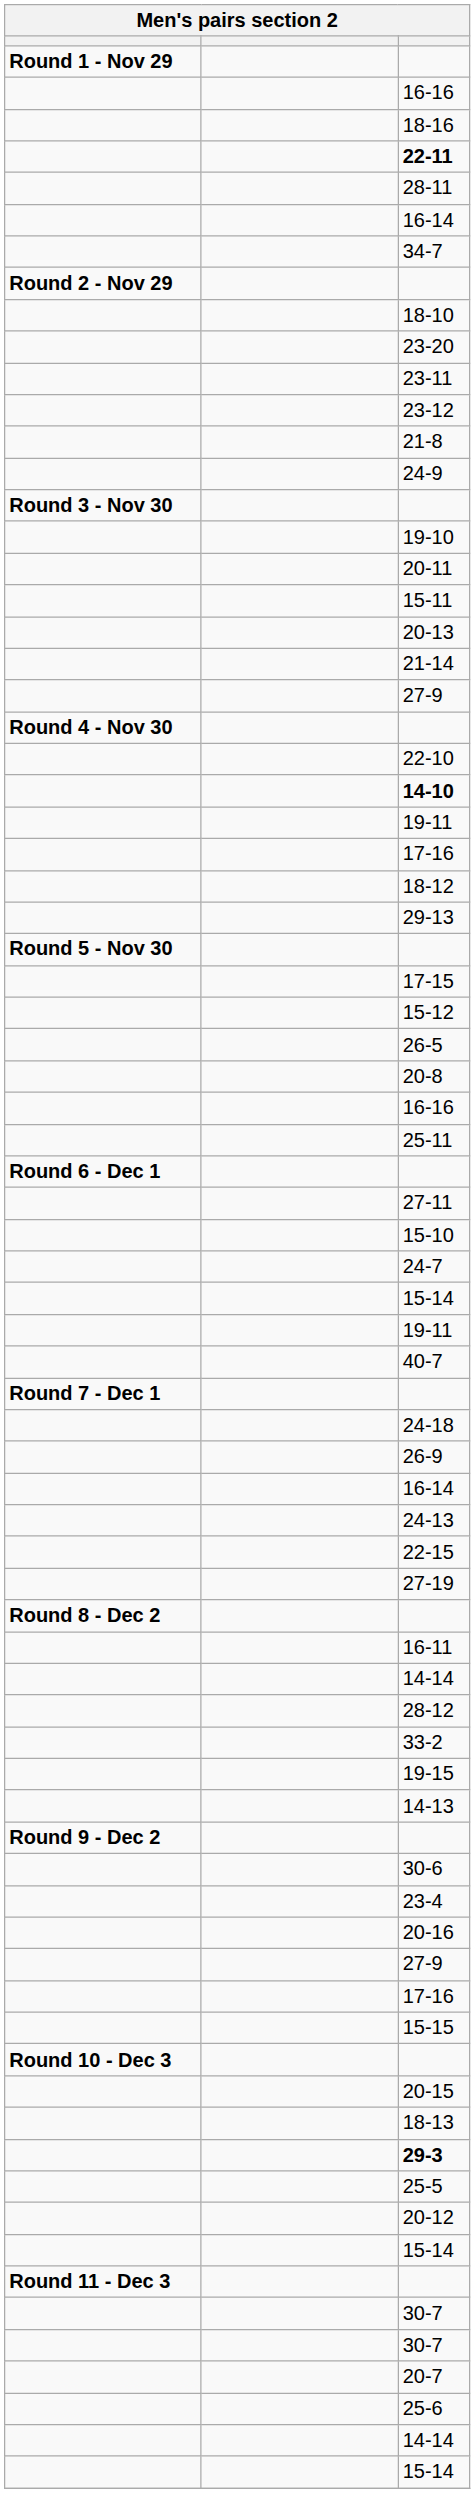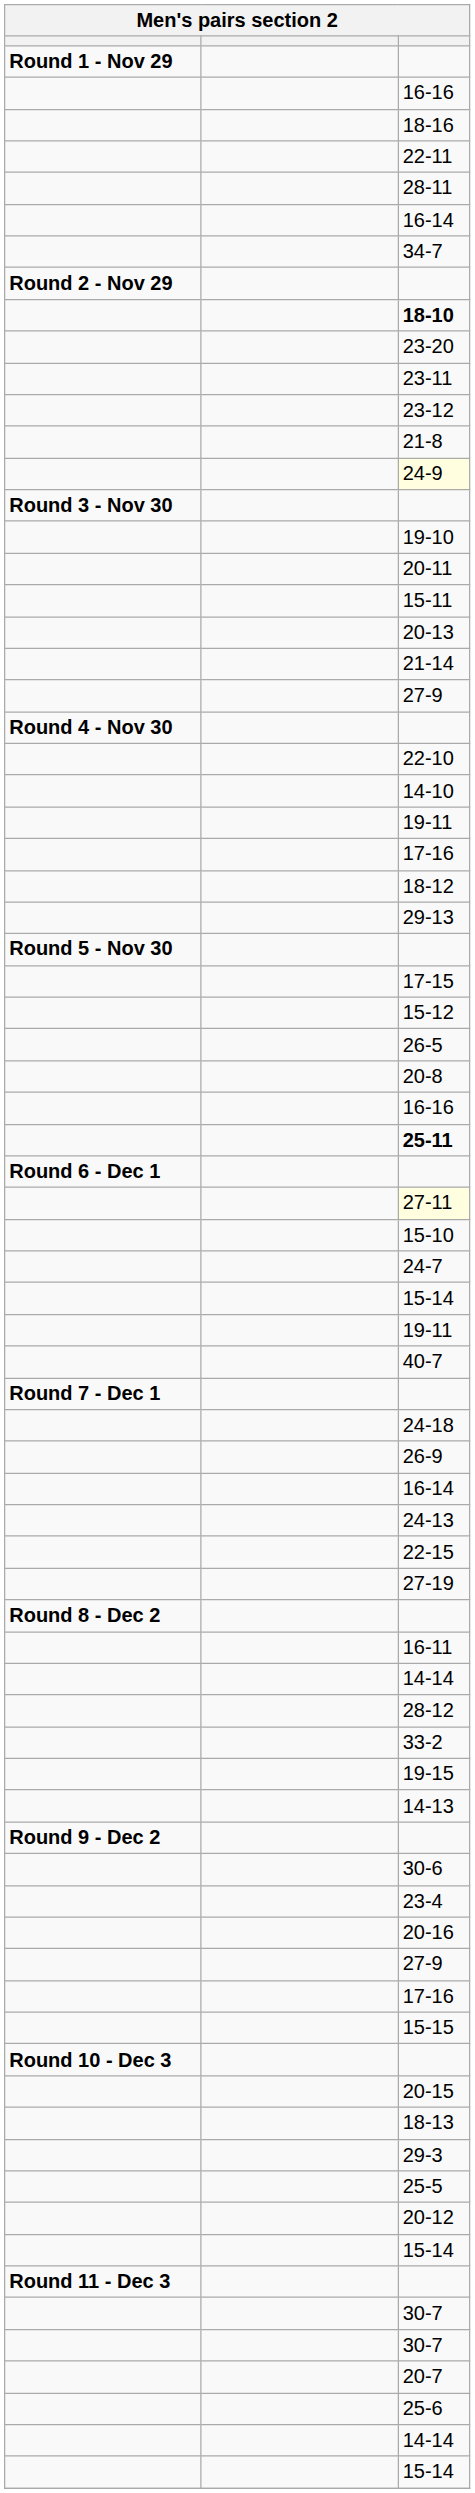(428, 156) bold -> (428, 156) normal
(428, 315) normal -> (428, 315) bold
(423, 473) no background -> (423, 473) lightyellow background
(428, 790) bold -> (428, 790) normal
(428, 1139) normal -> (428, 1139) bold
(428, 1203) no background -> (428, 1203) lightyellow background
(423, 2154) bold -> (423, 2154) normal
